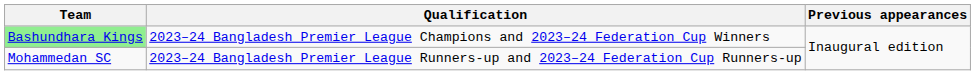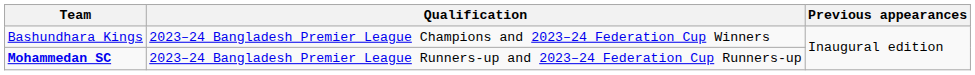(75, 37) lightgreen background -> (75, 37) no background
(59, 59) normal -> (59, 59) bold
